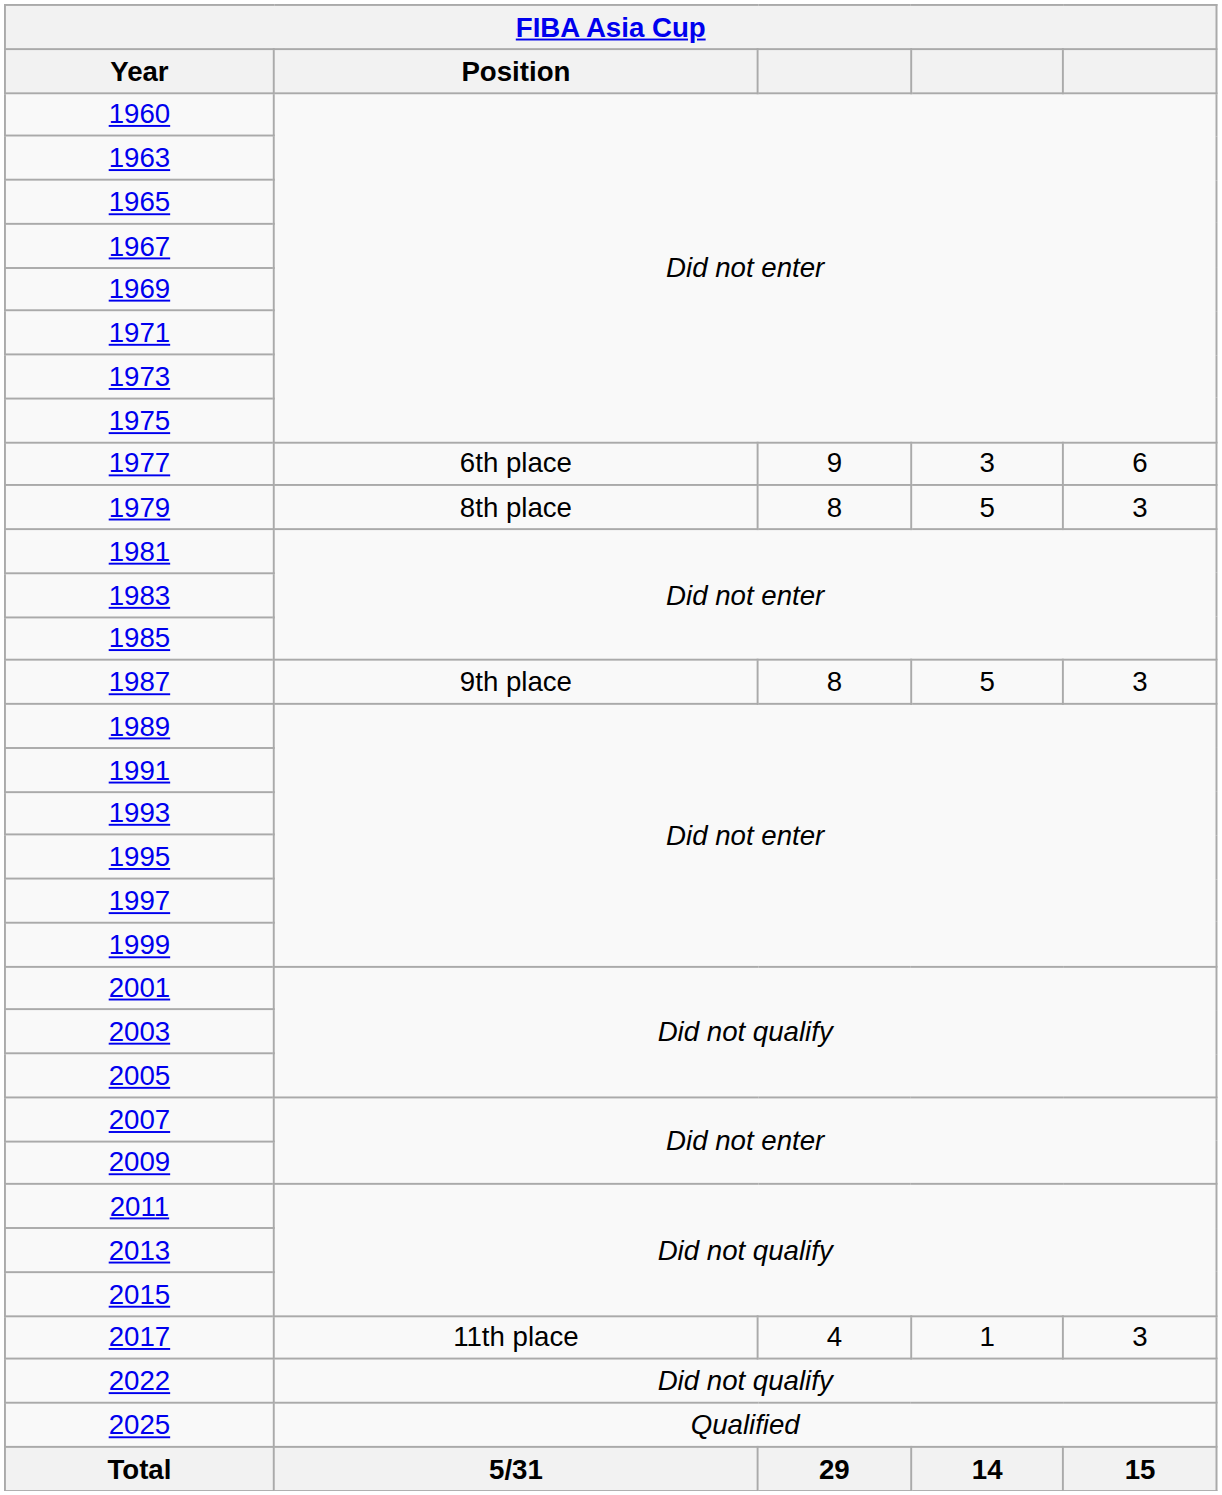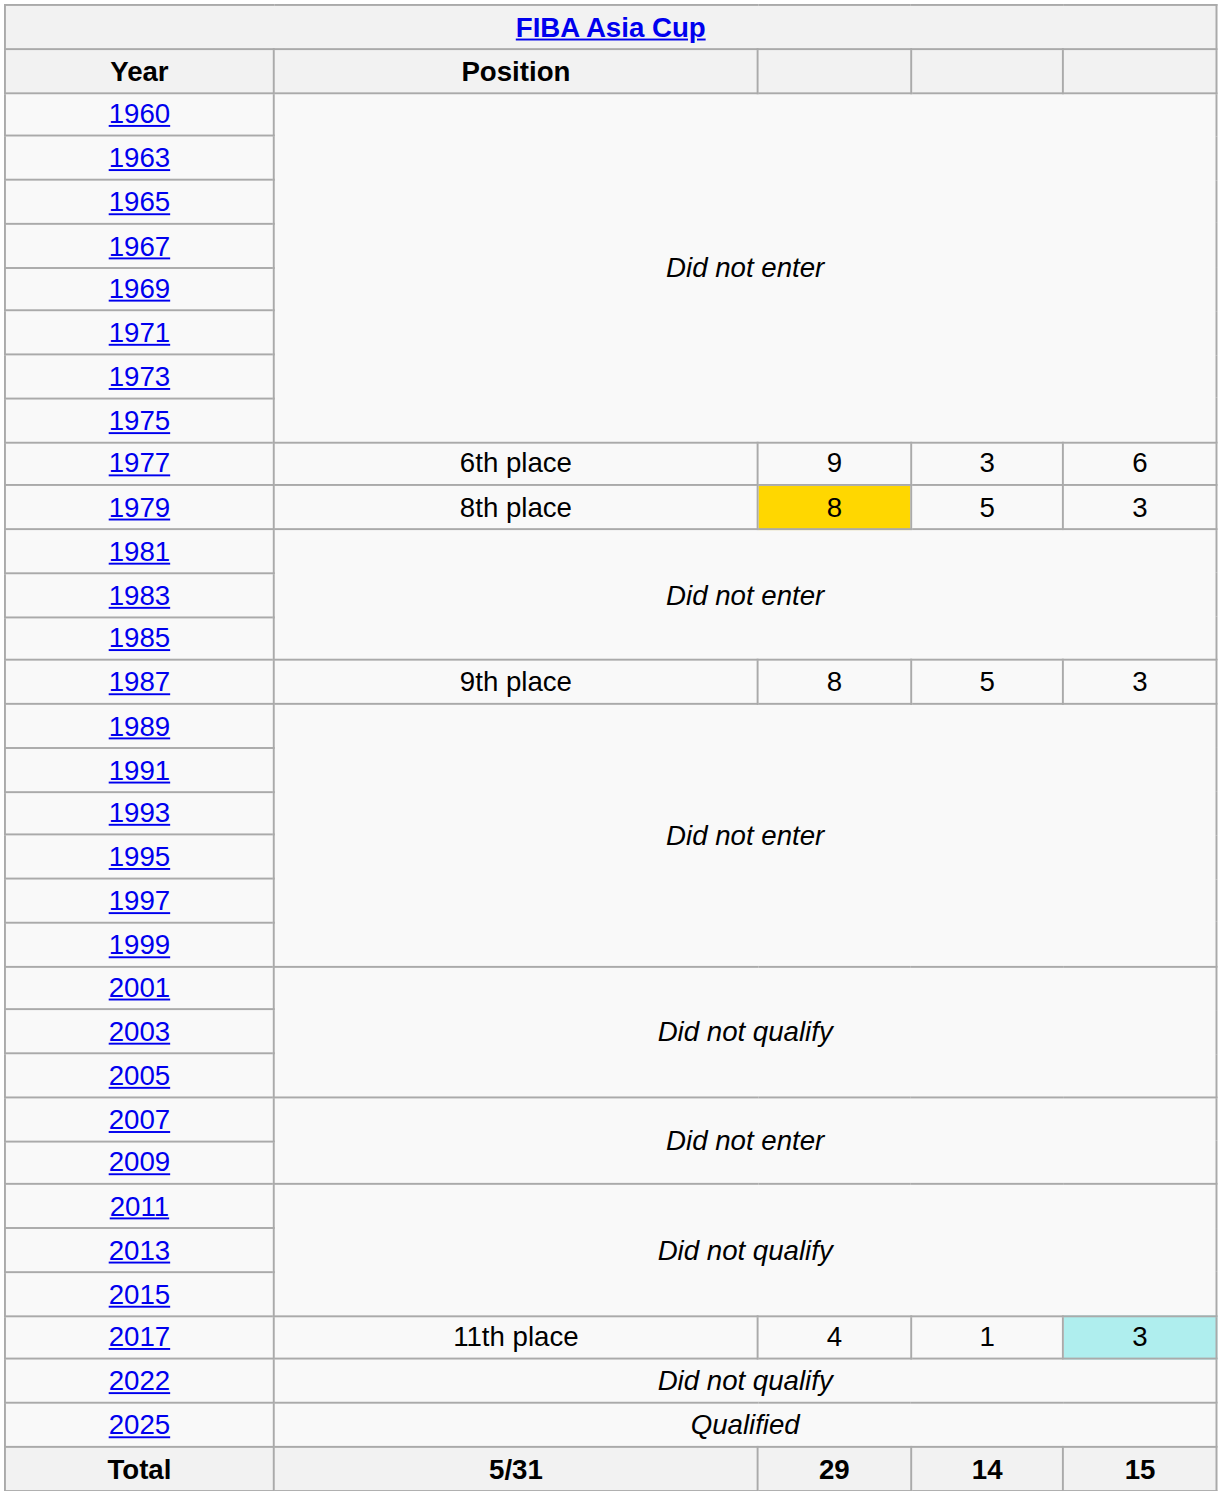(834, 508) no background -> (834, 508) gold background
(1140, 1338) no background -> (1140, 1338) paleturquoise background
